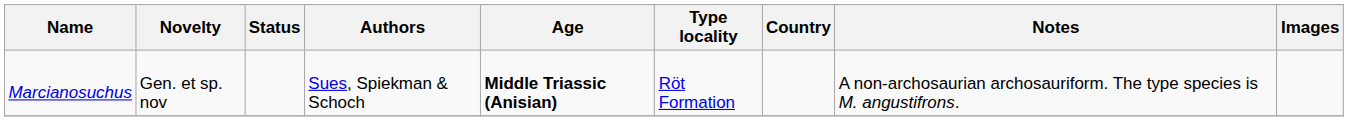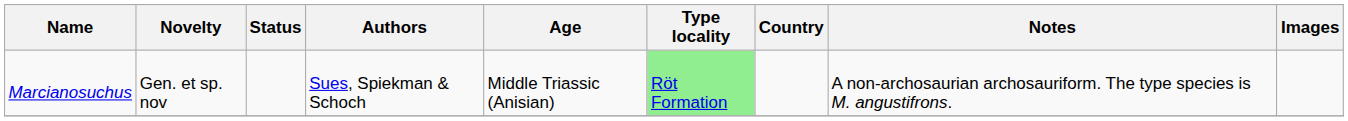(545, 92) bold -> (544, 92) normal
(697, 92) no background -> (689, 92) lightgreen background
